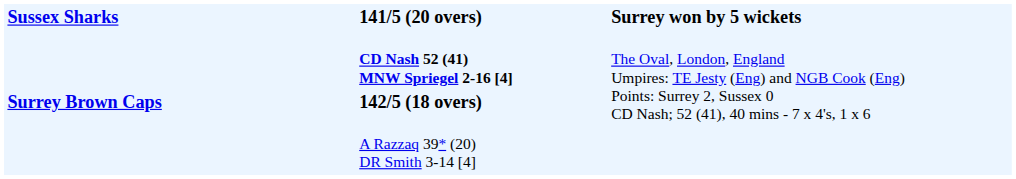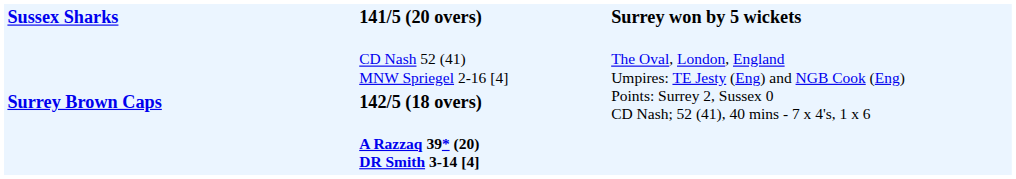(436, 68) bold -> (434, 68) normal
(418, 153) normal -> (419, 153) bold
